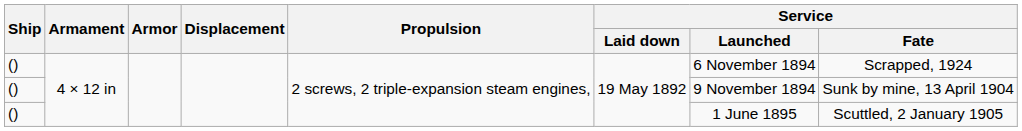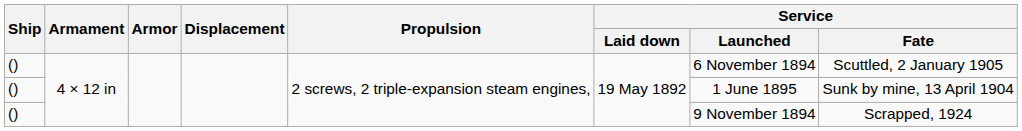(918, 65) Scrapped, 1924 -> (918, 65) Scuttled, 2 January 1905
(754, 89) 9 November 1894 -> (754, 89) 1 June 1895
(754, 114) 1 June 1895 -> (754, 114) 9 November 1894
(918, 114) Scuttled, 2 January 1905 -> (918, 114) Scrapped, 1924
